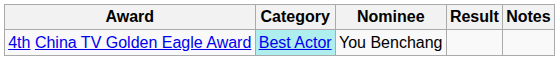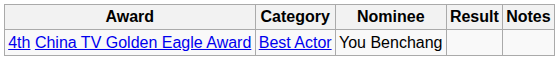(295, 42) paleturquoise background -> (295, 42) no background
